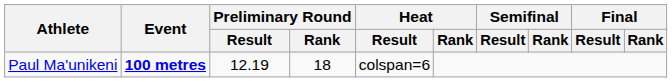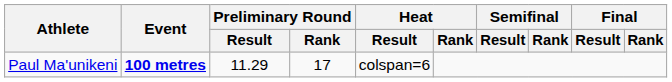(249, 65) 12.19 -> (249, 65) 11.29
(322, 65) 18 -> (322, 65) 17
